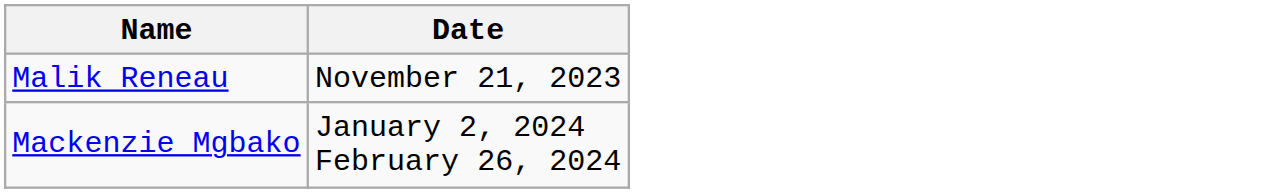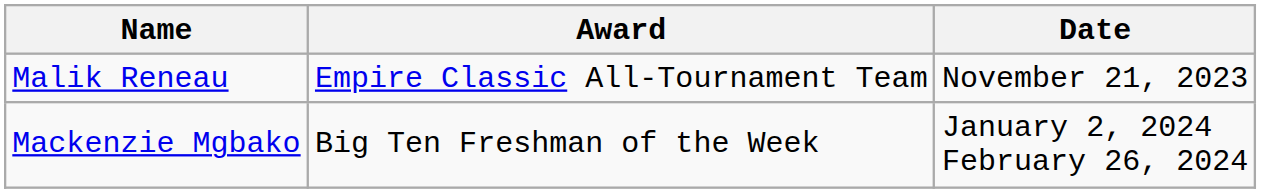+ column: (621, 30)
